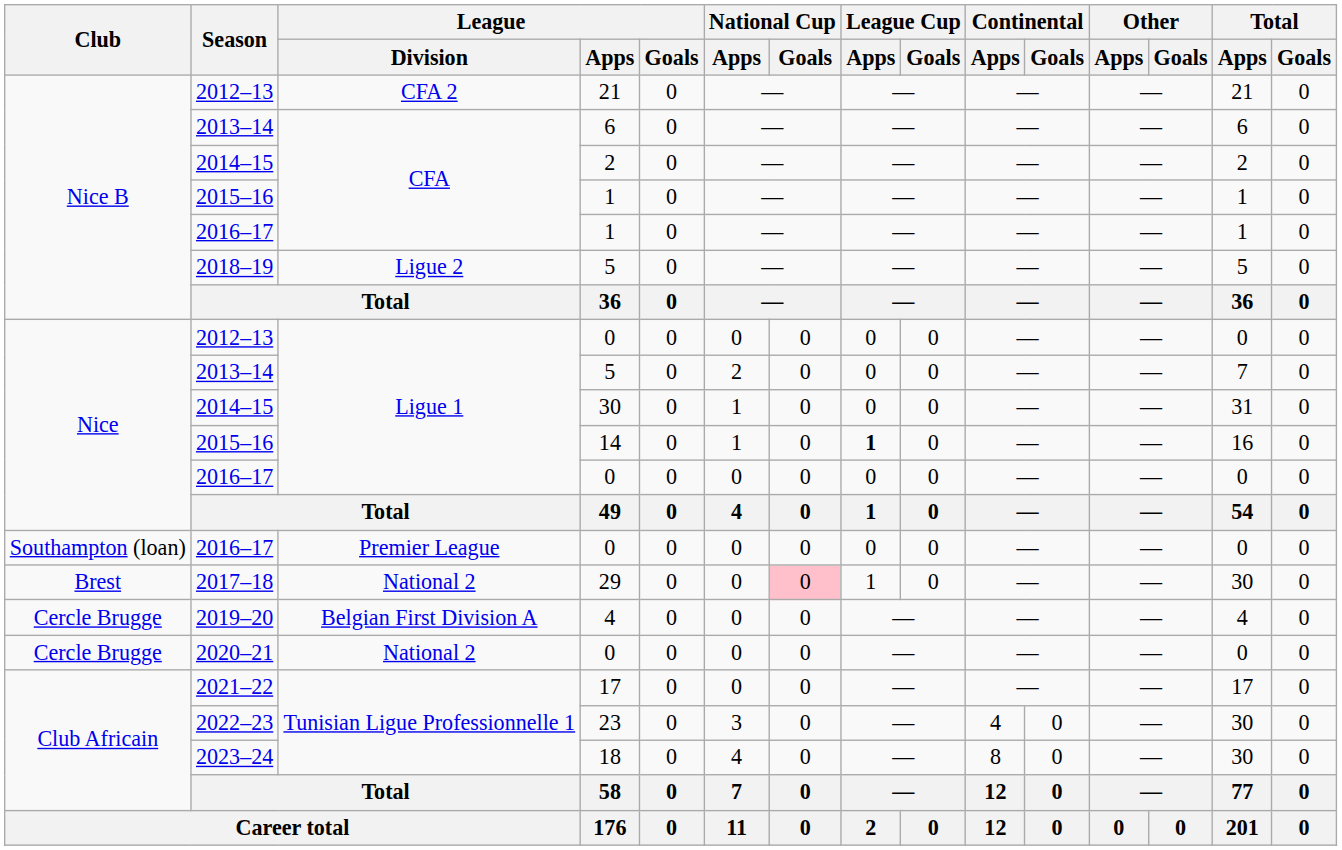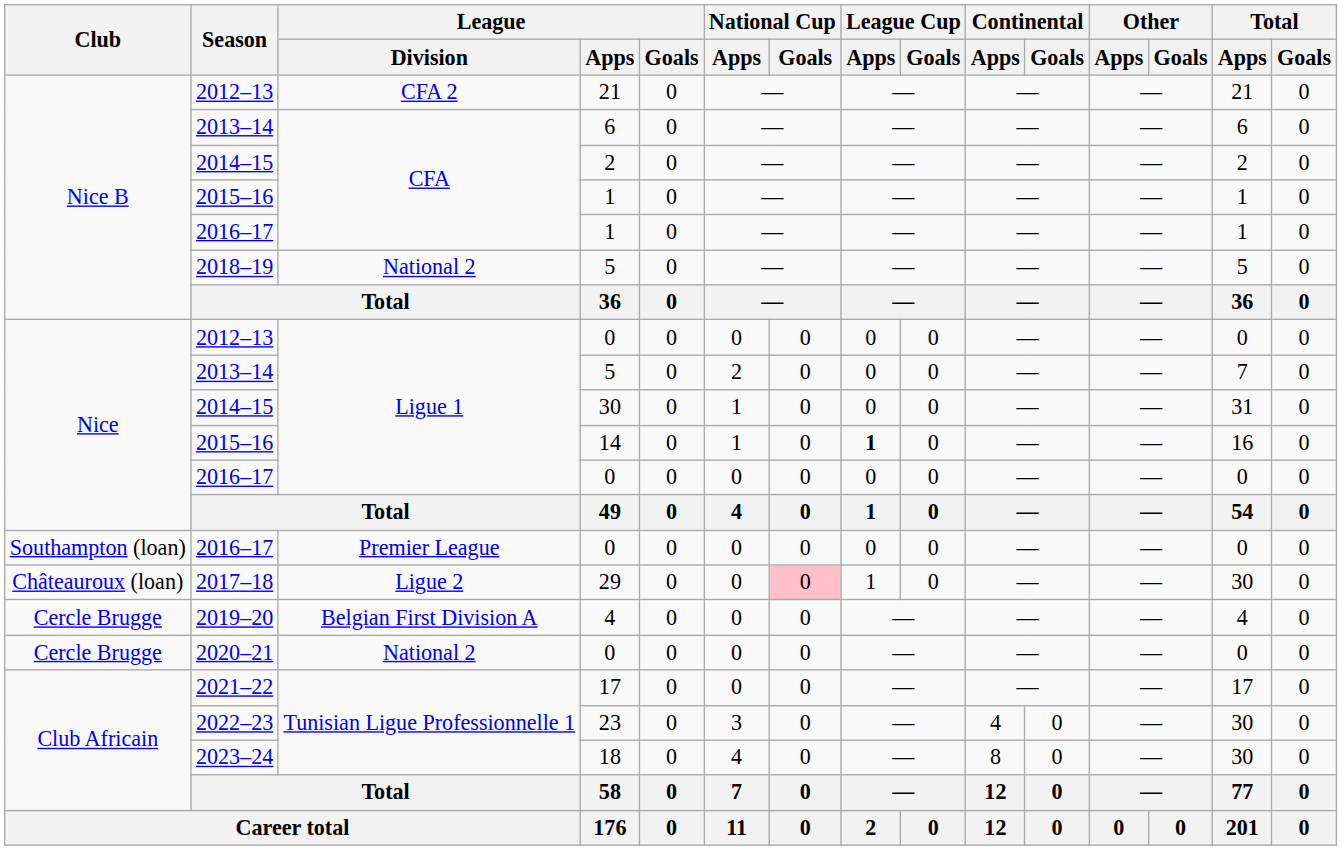(429, 267) Ligue 2 -> (429, 267) National 2
(98, 582) Brest -> (98, 582) Châteauroux (loan)
(429, 582) National 2 -> (429, 582) Ligue 2
